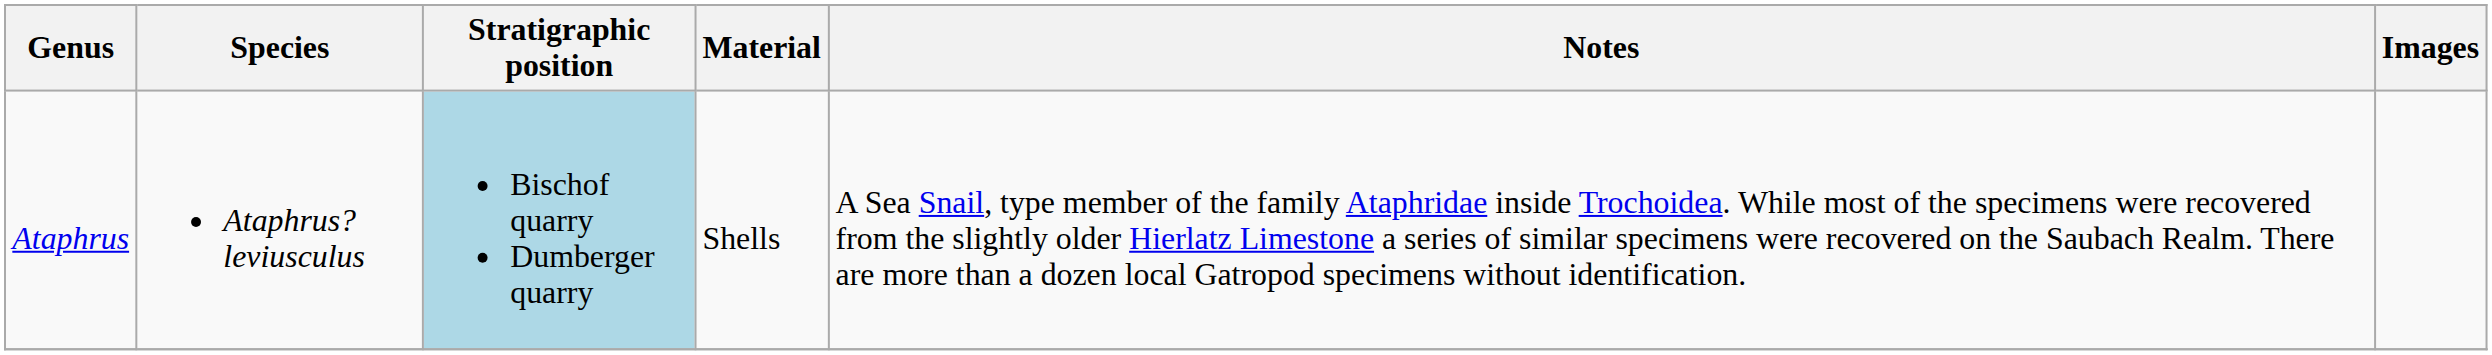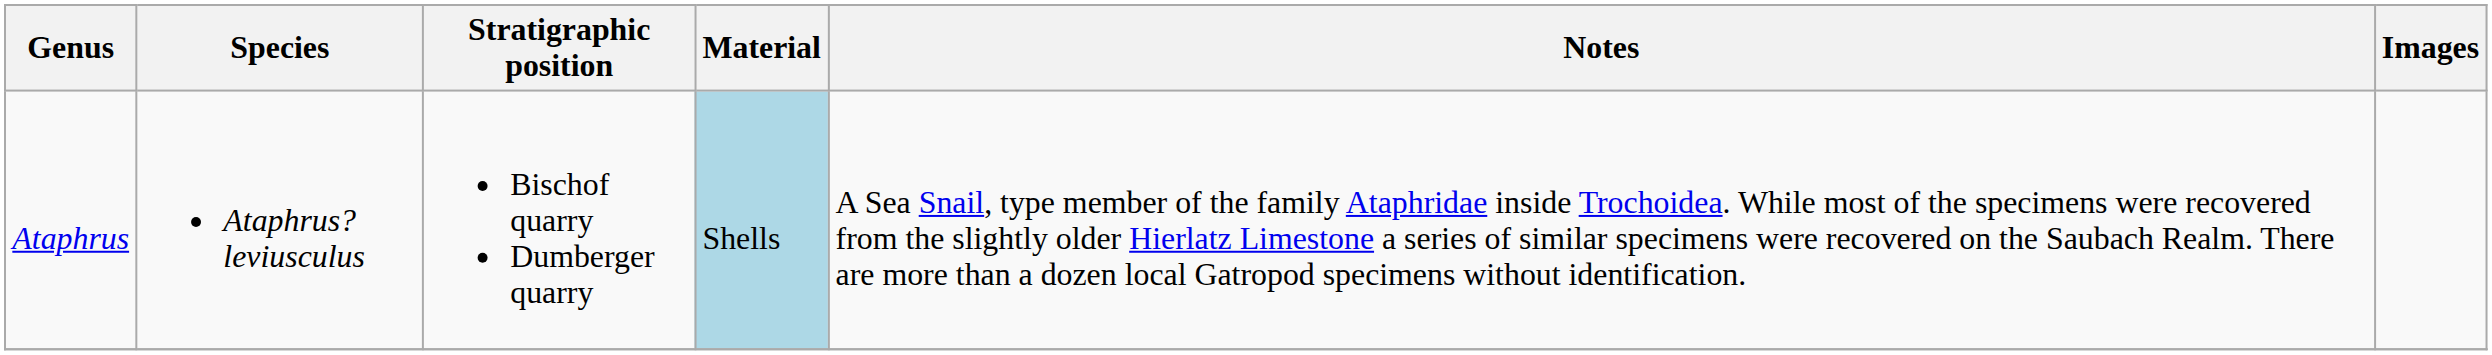(559, 238) lightblue background -> (559, 238) no background
(741, 237) no background -> (741, 237) lightblue background
